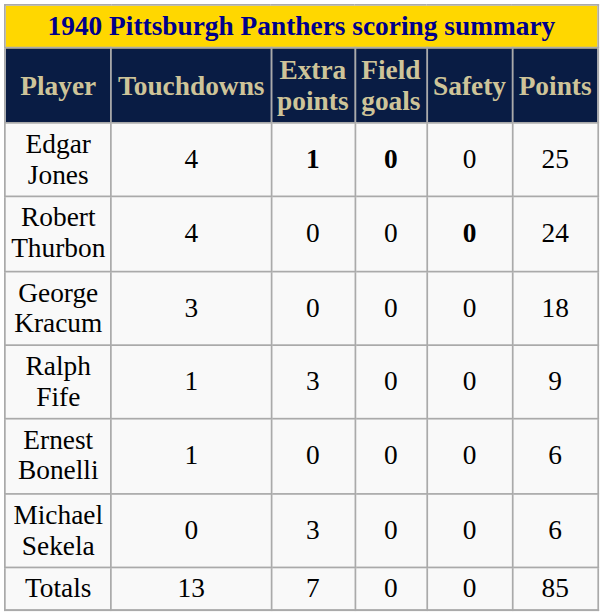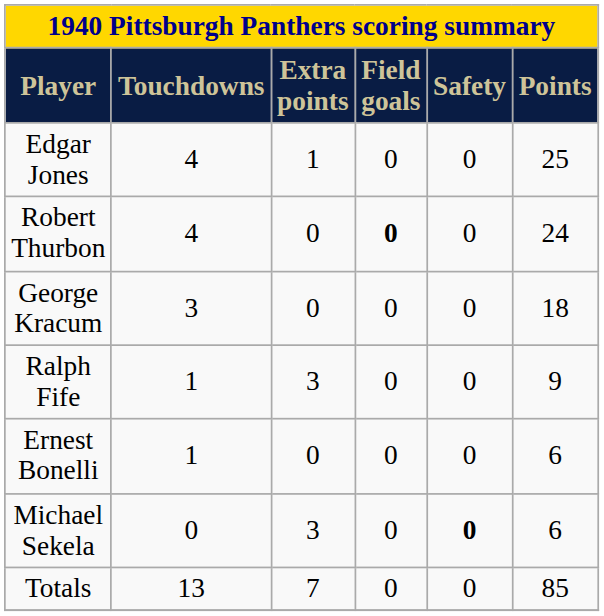(313, 159) bold -> (313, 159) normal
(391, 159) bold -> (391, 159) normal
(391, 233) normal -> (391, 233) bold
(470, 233) bold -> (470, 233) normal
(470, 530) normal -> (470, 530) bold
